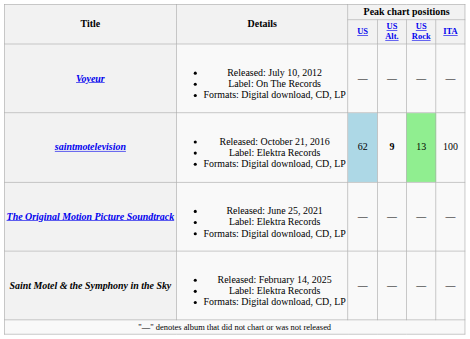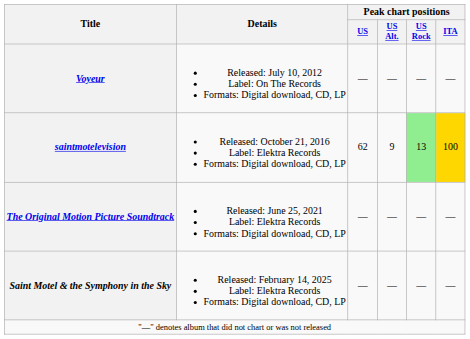(363, 147) lightblue background -> (363, 147) no background
(392, 147) bold -> (392, 147) normal
(450, 147) no background -> (450, 147) gold background
